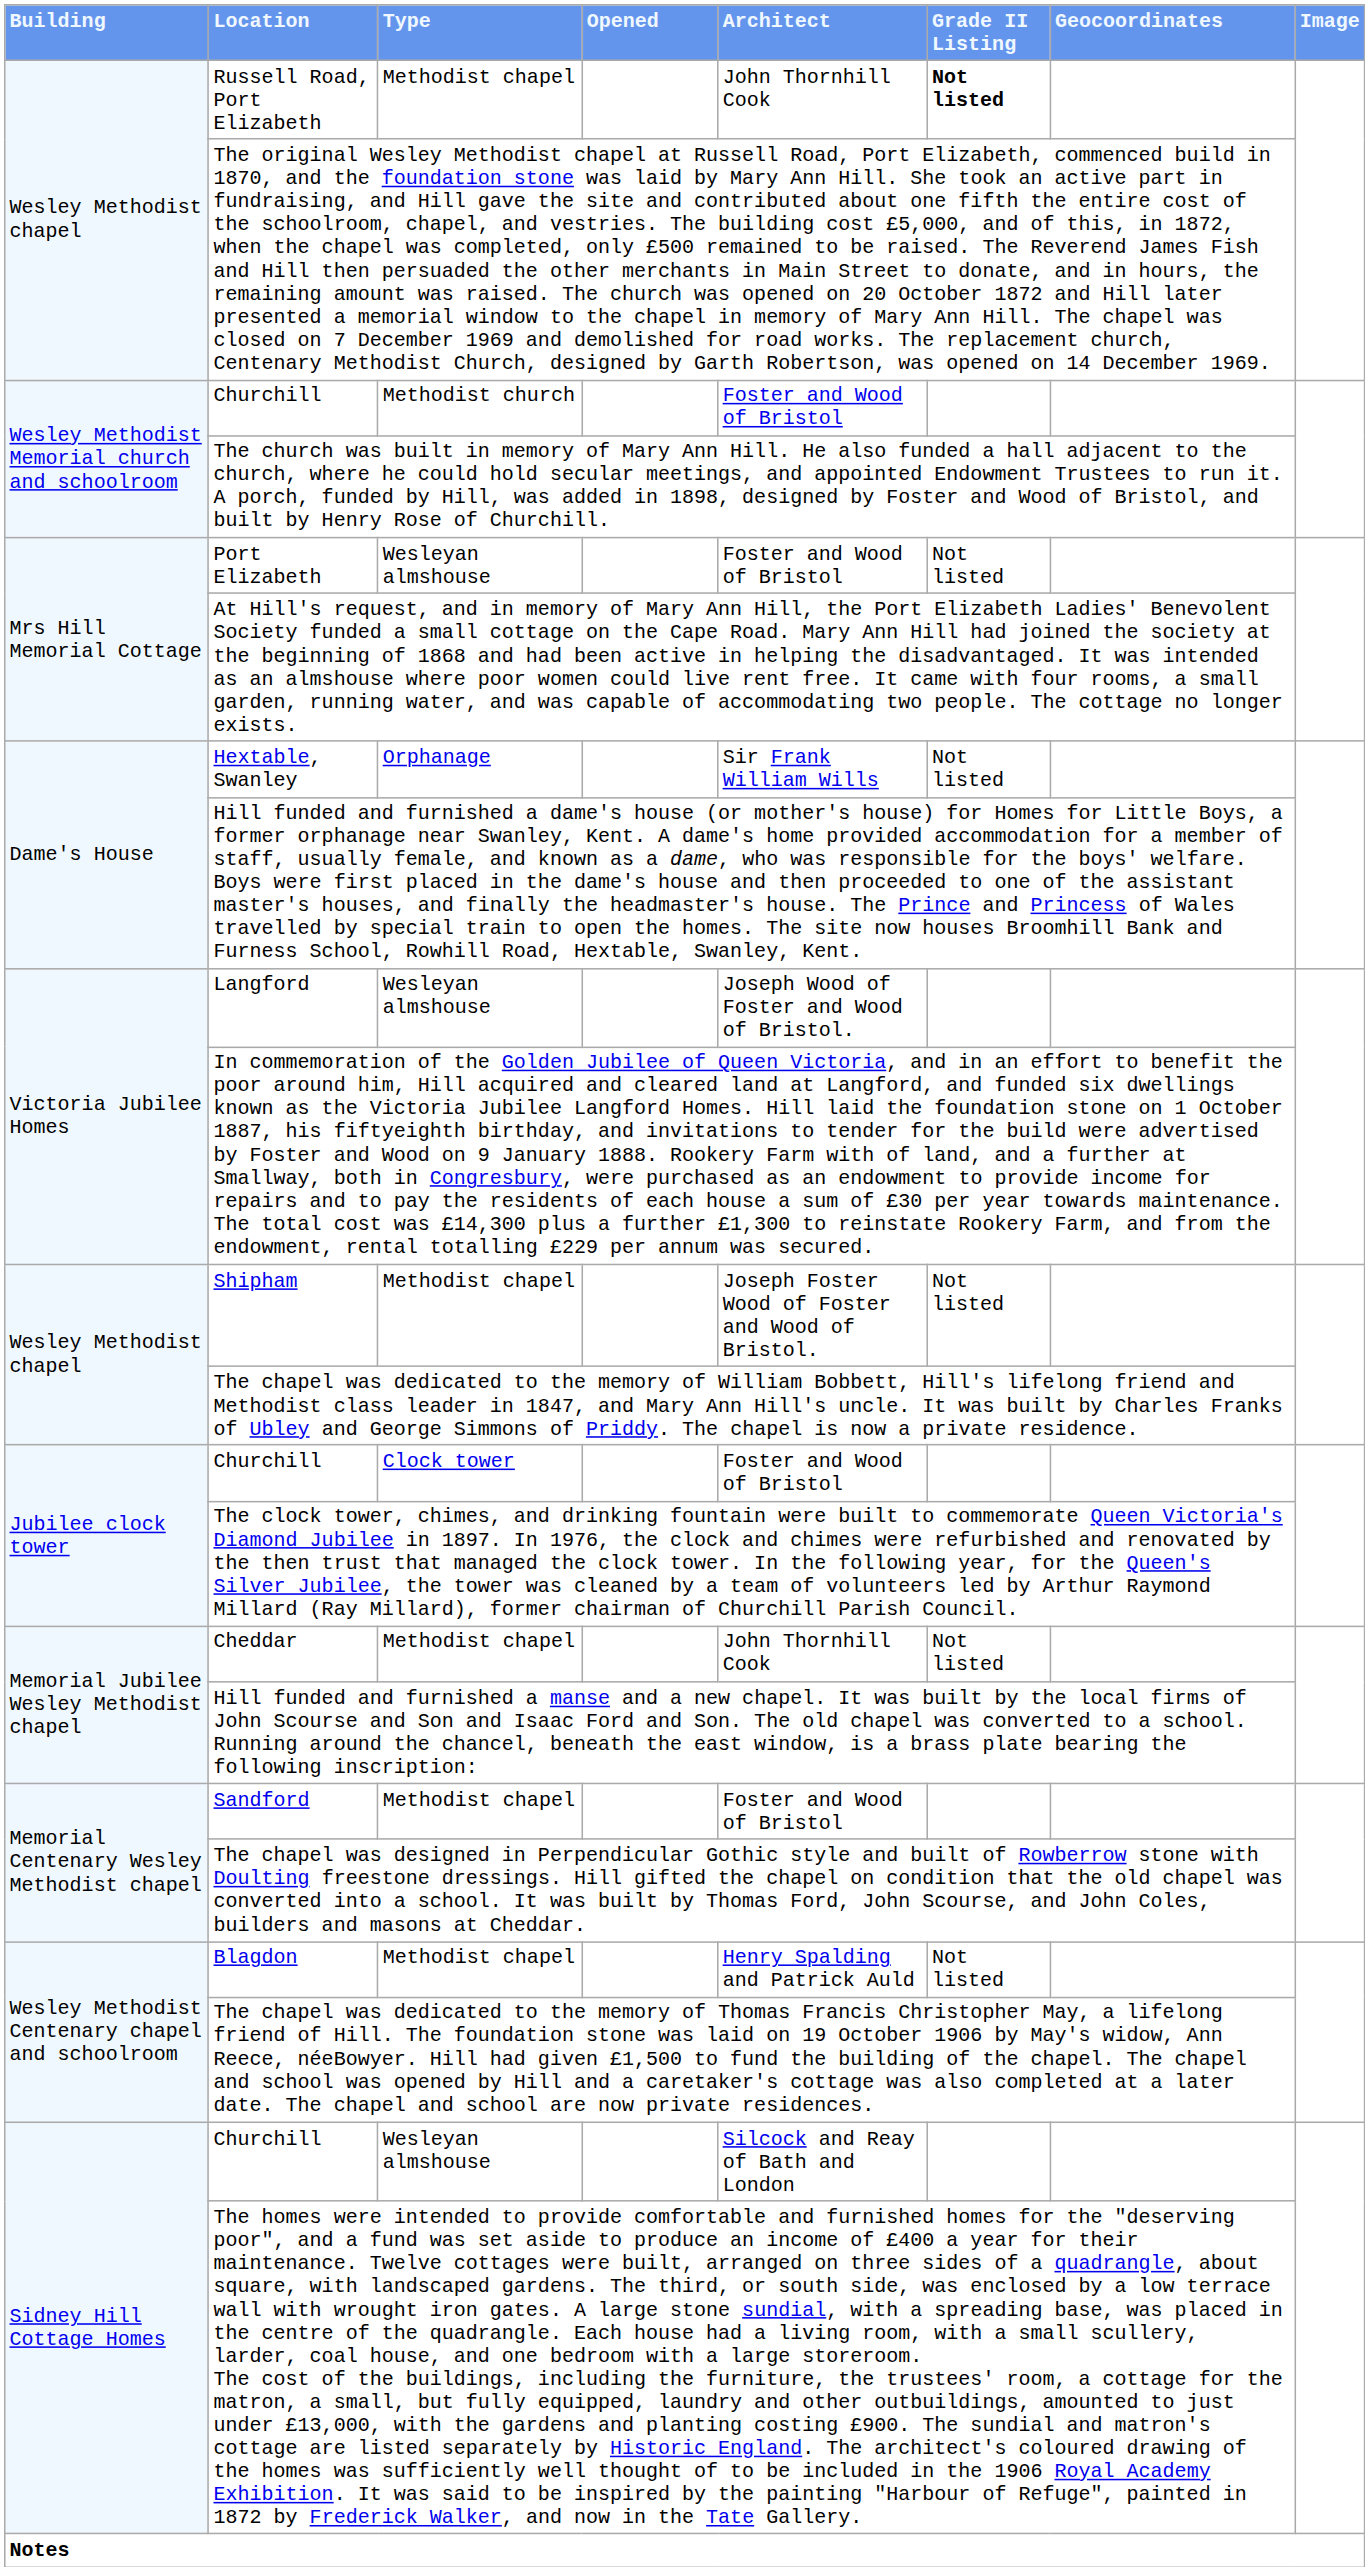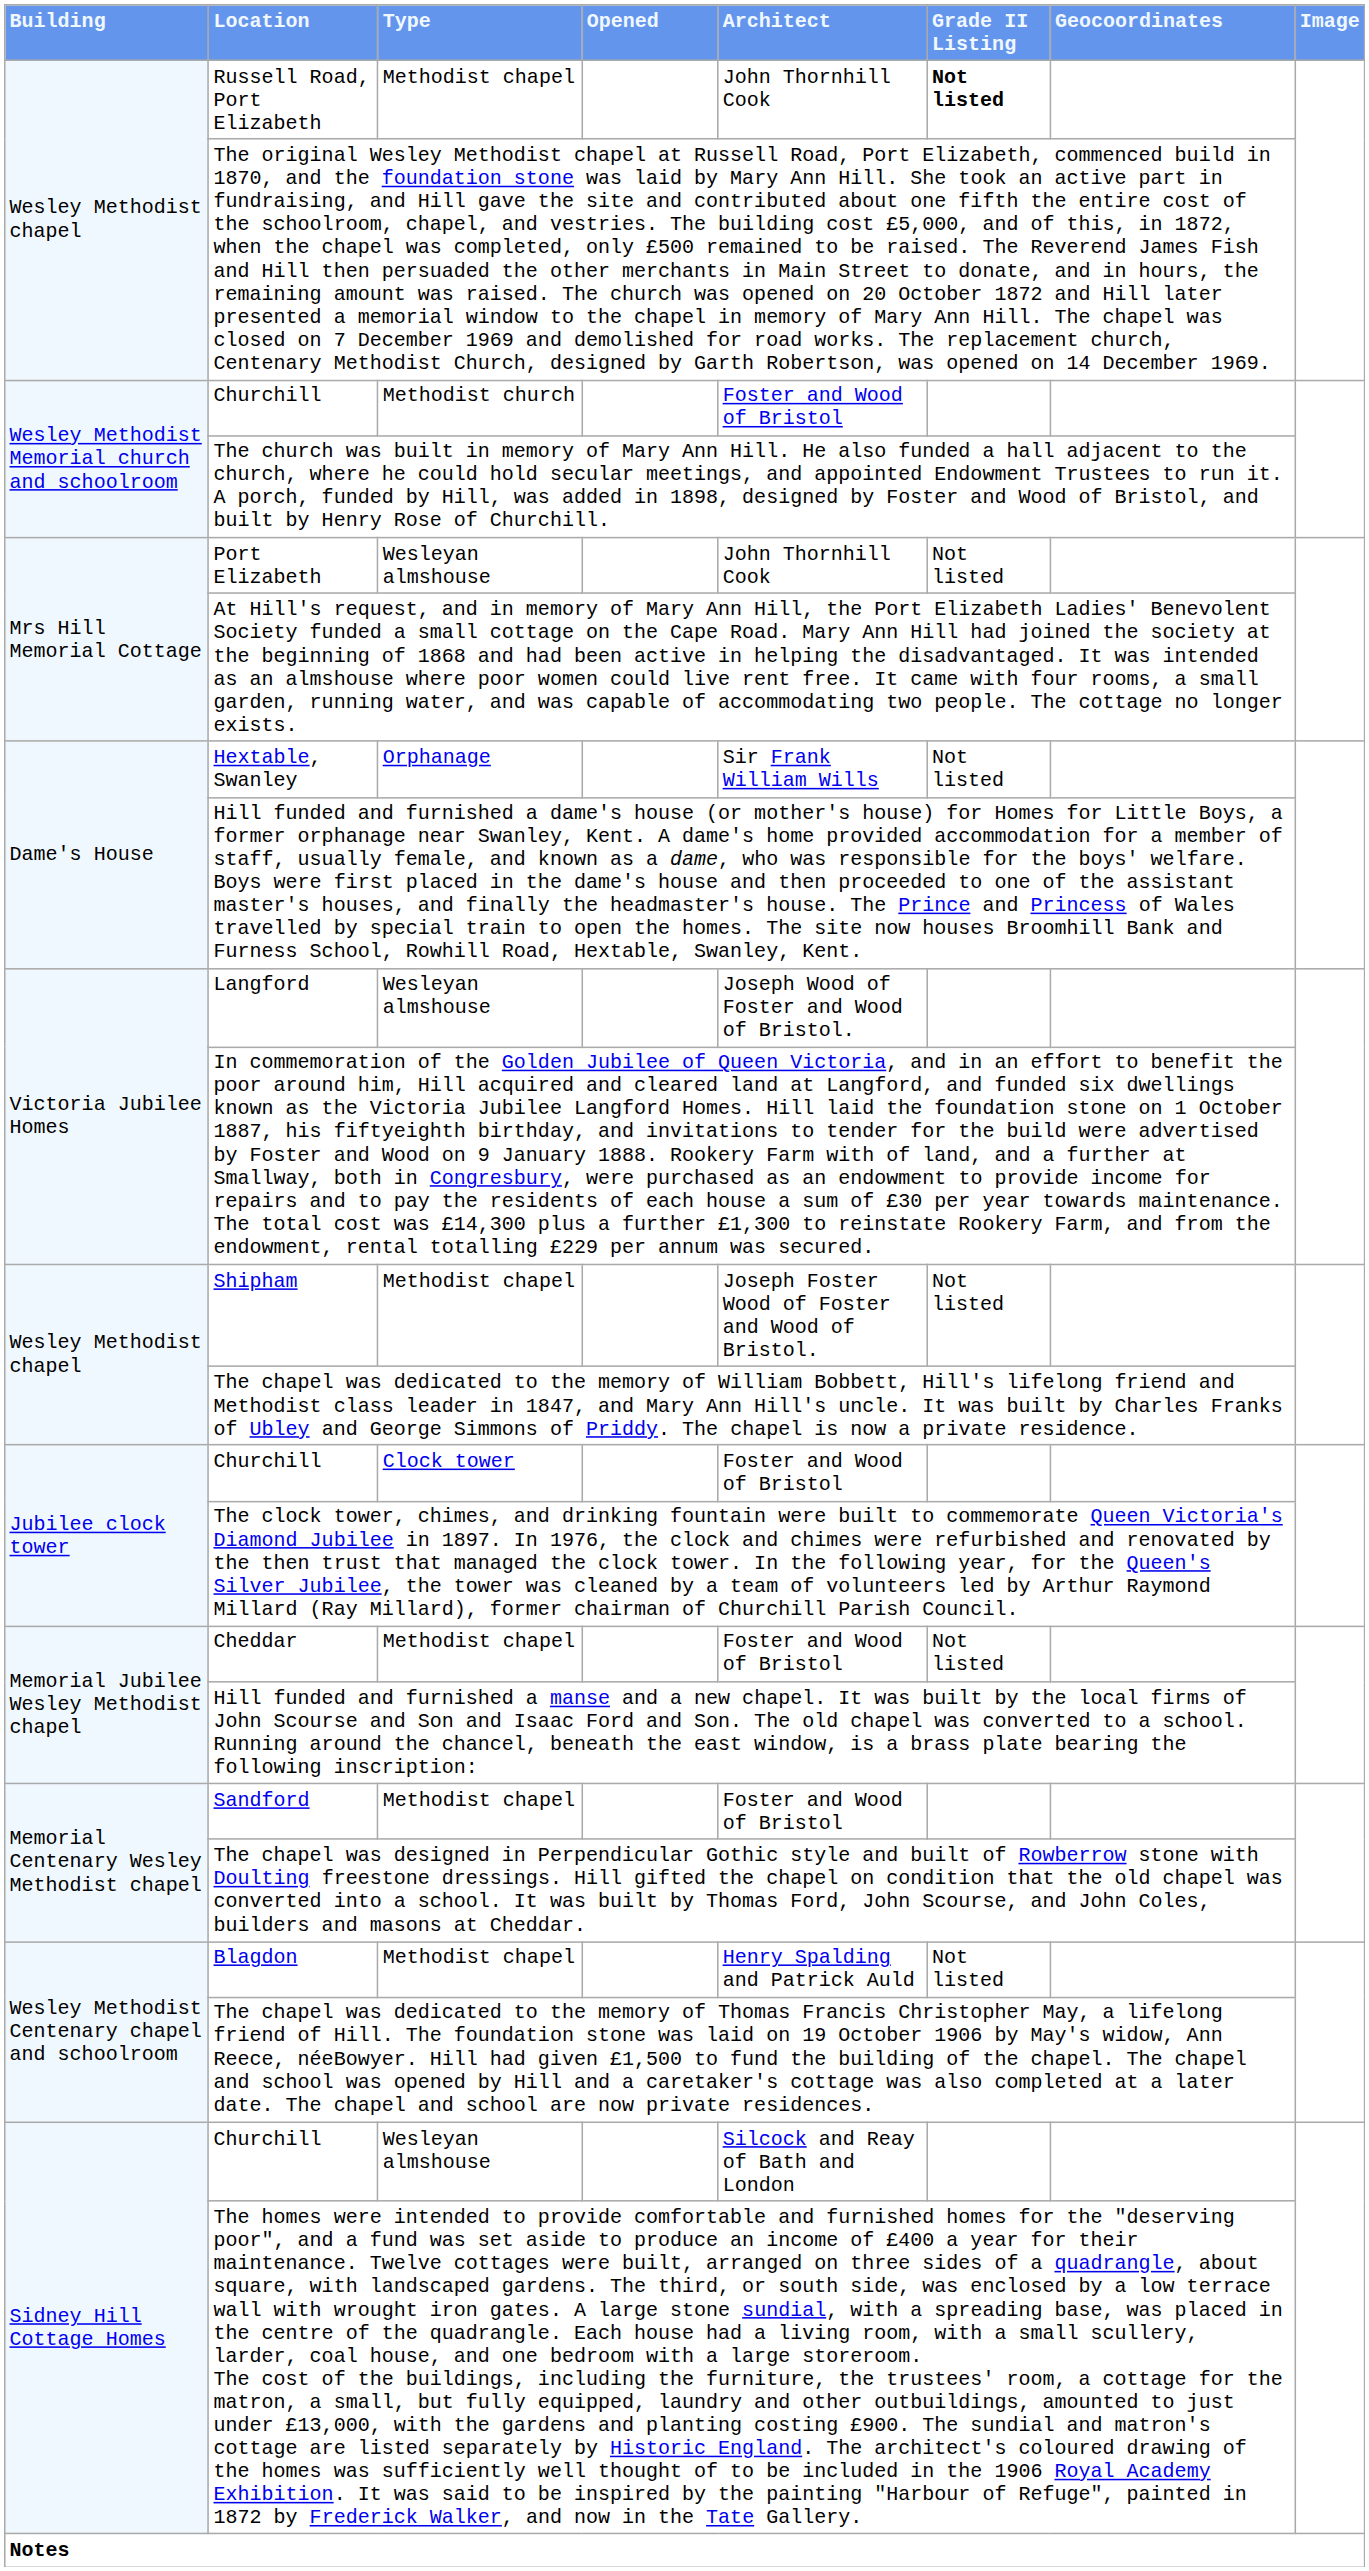(813, 565) Foster and Wood of Bristol -> (807, 565) John Thornhill Cook
(807, 1654) John Thornhill Cook -> (813, 1654) Foster and Wood of Bristol
